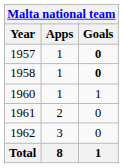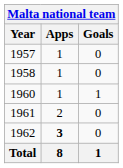(98, 53) bold -> (98, 53) normal
(98, 73) bold -> (98, 73) normal
(60, 133) normal -> (60, 133) bold
